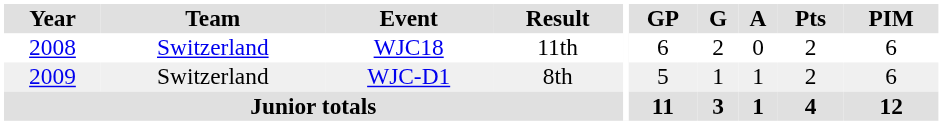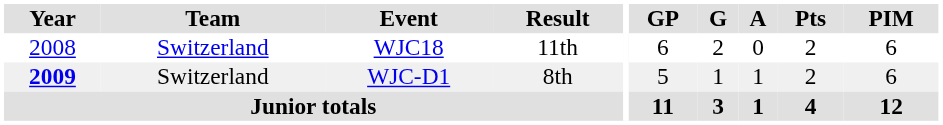(52, 76) normal -> (52, 76) bold
